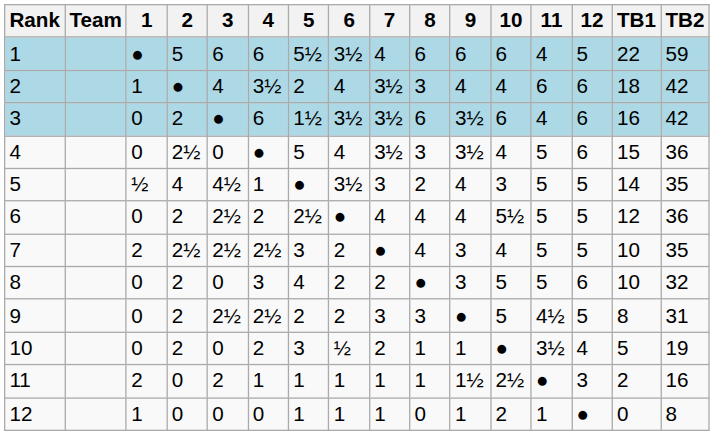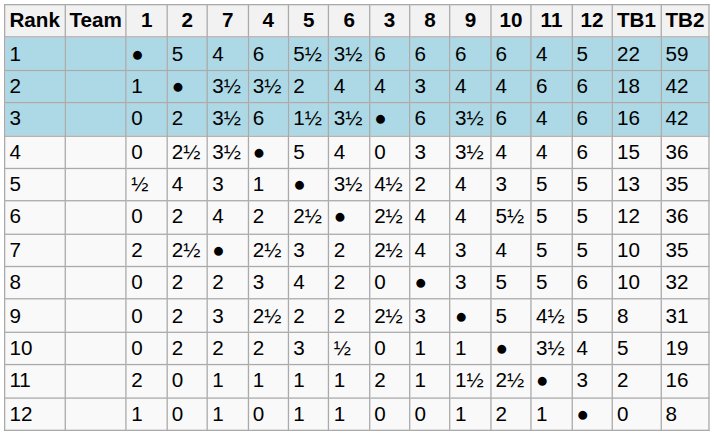columns swapped: (228, 20) <-> (390, 20)
(542, 151) 5 -> (542, 151) 4
(628, 184) 14 -> (628, 184) 13
